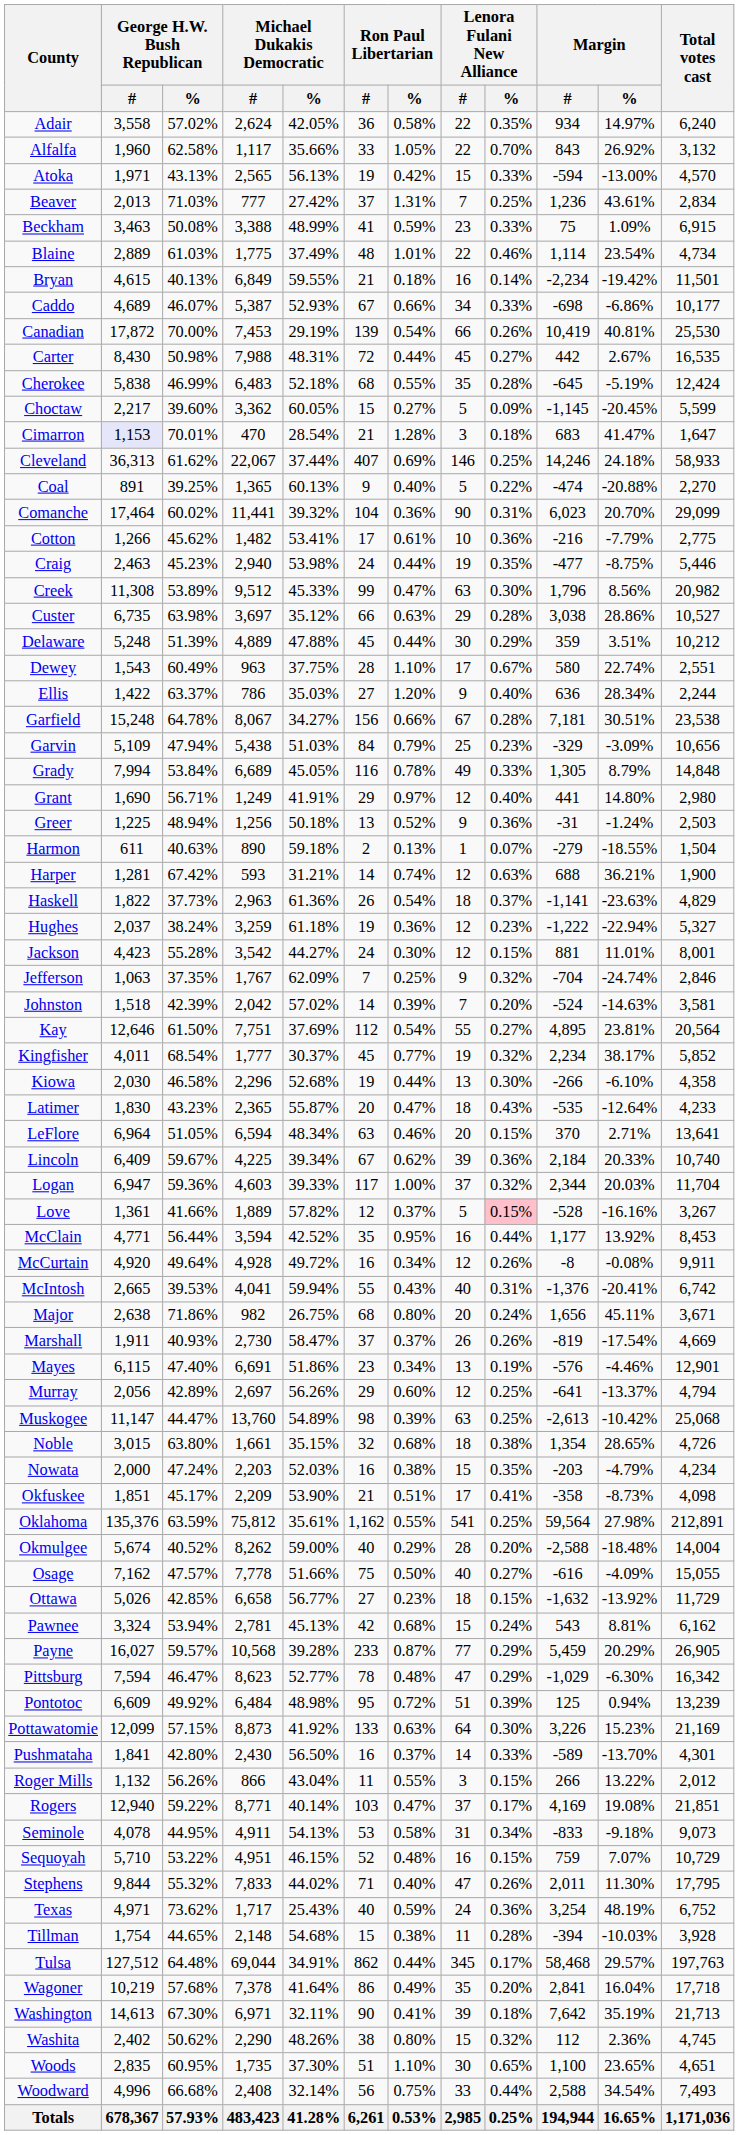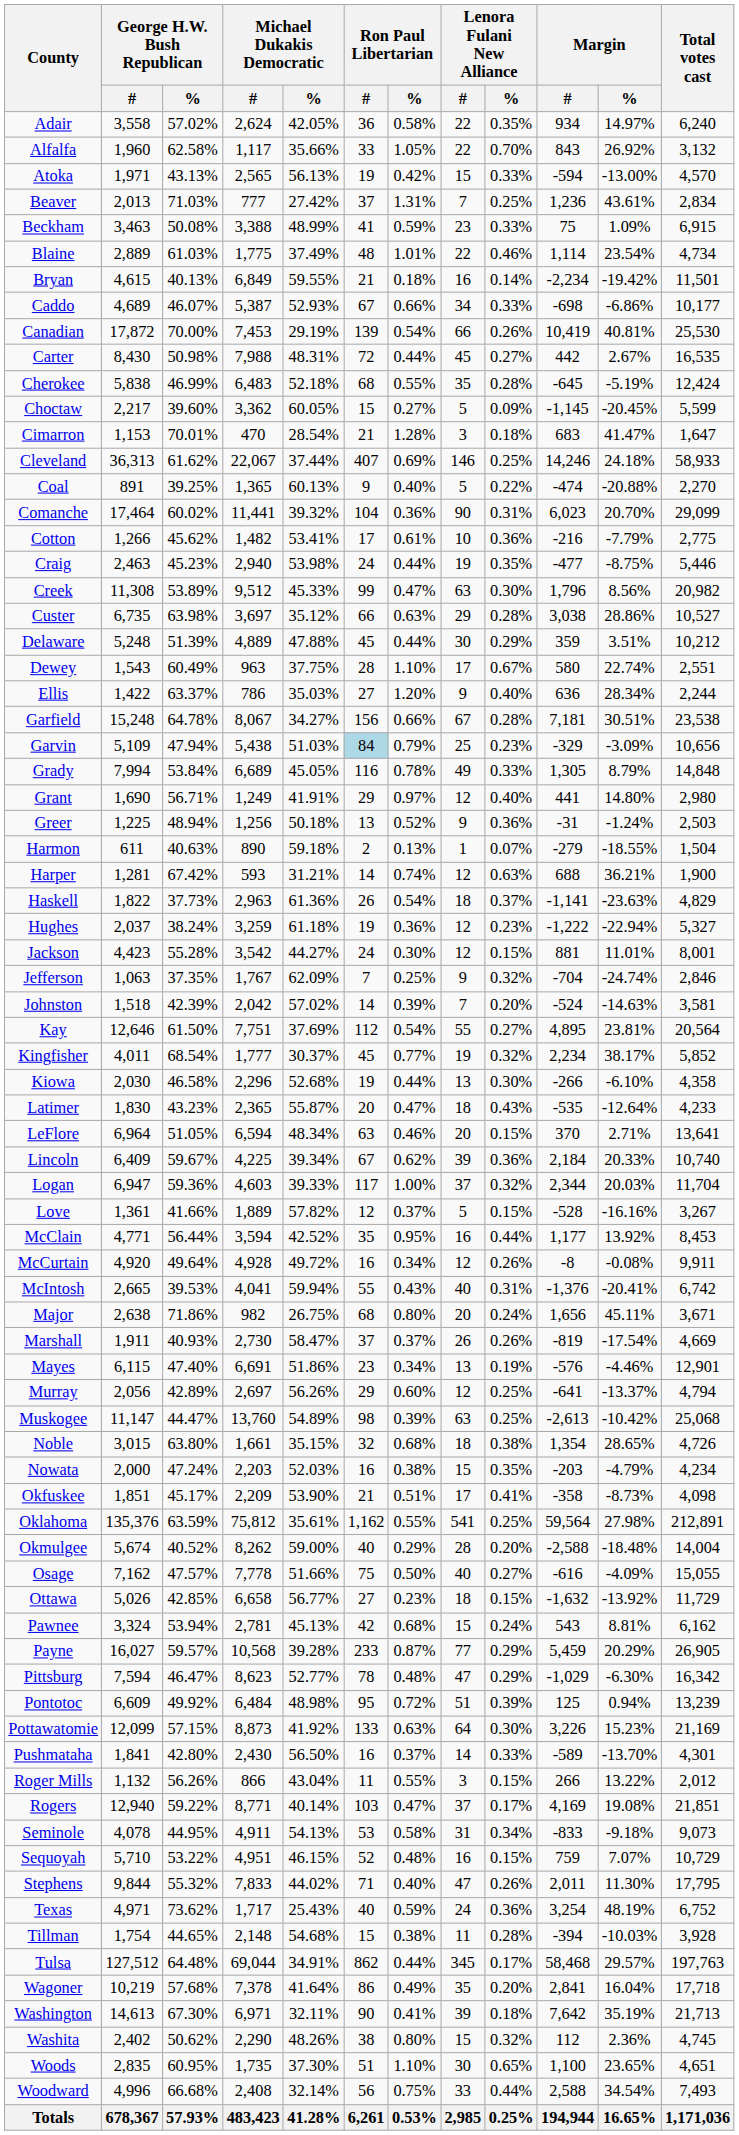(132, 434) lavender background -> (132, 434) no background
(366, 745) no background -> (366, 745) lightblue background
(511, 1211) pink background -> (511, 1211) no background
